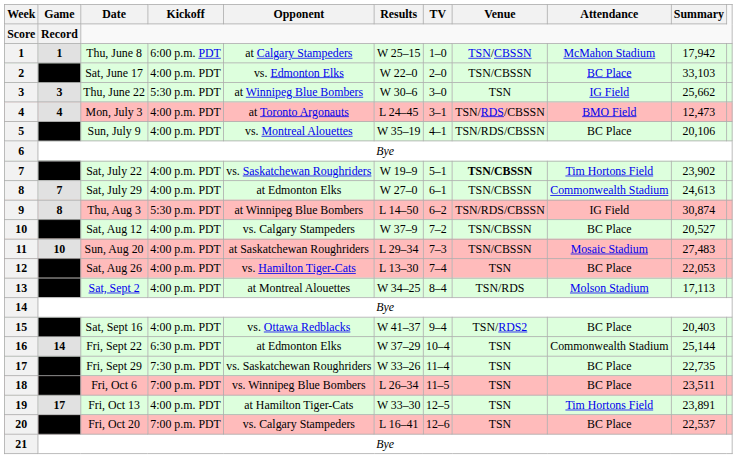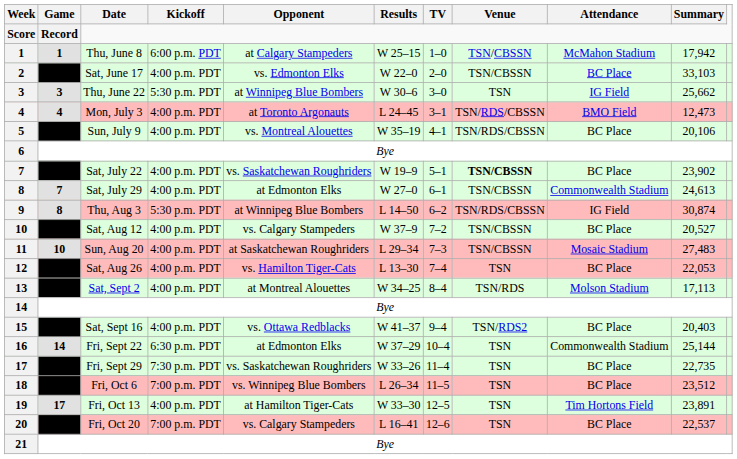(609, 170) Tim Hortons Field -> (609, 170) BC Place
(699, 385) 23,511 -> (699, 385) 23,512
